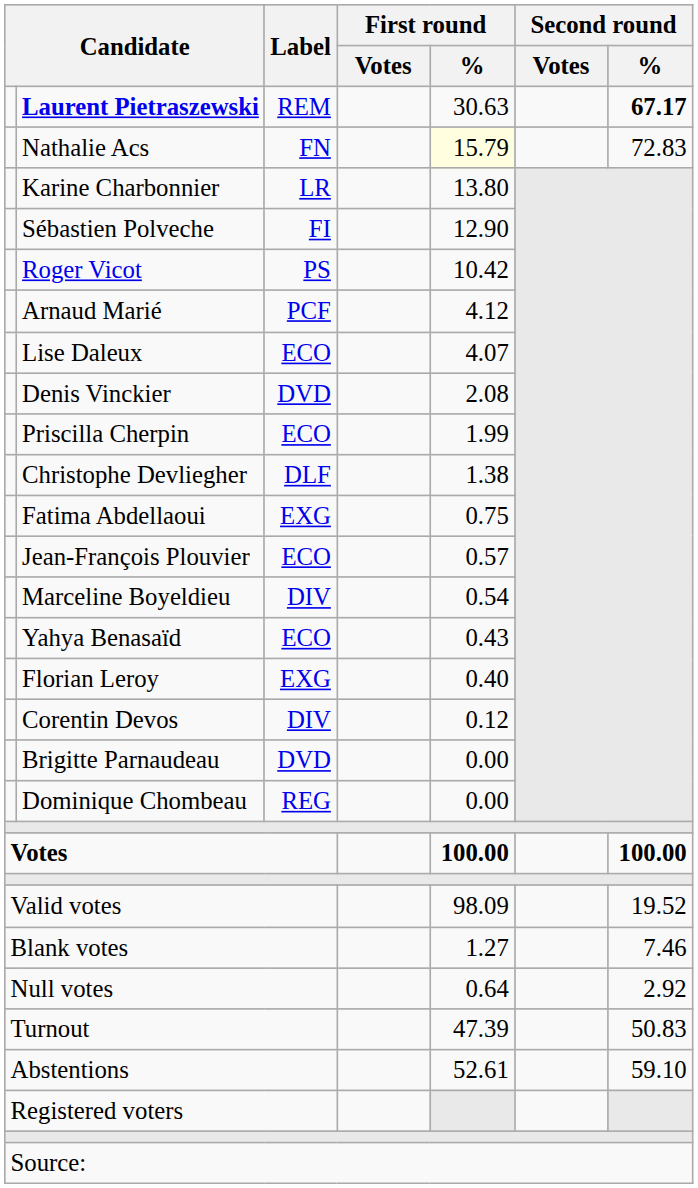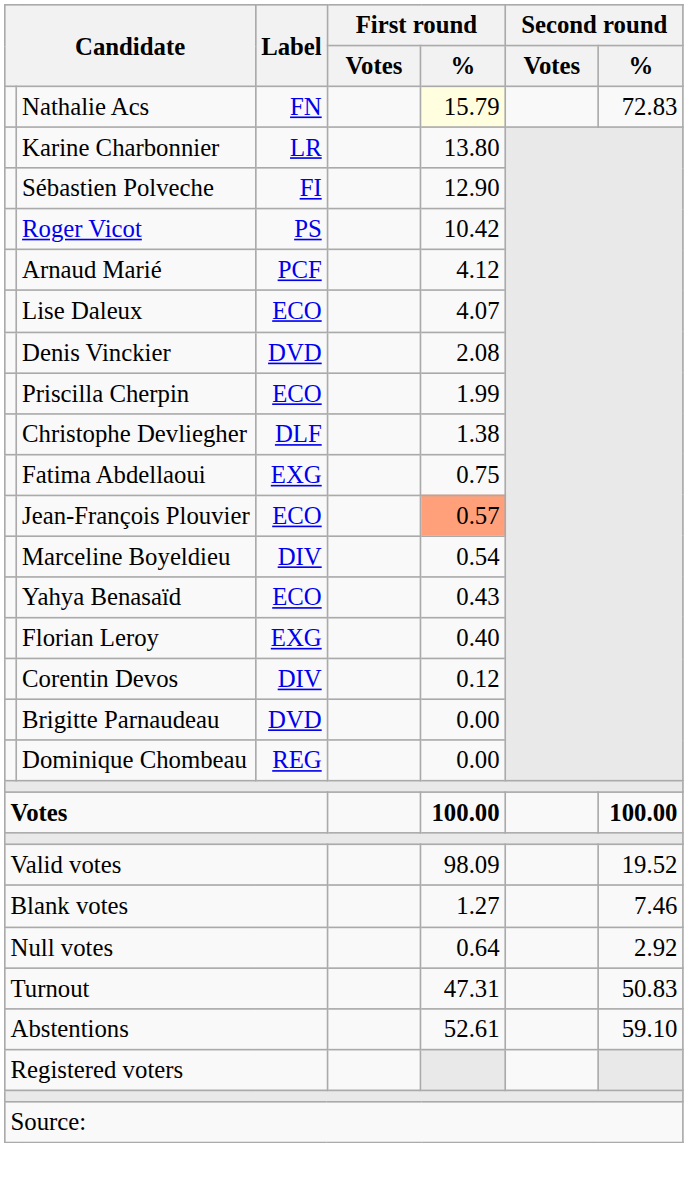- row: (140, 106)
(487, 556) no background -> (478, 515) lightsalmon background
(481, 1028) 47.39 -> (472, 987) 47.31
